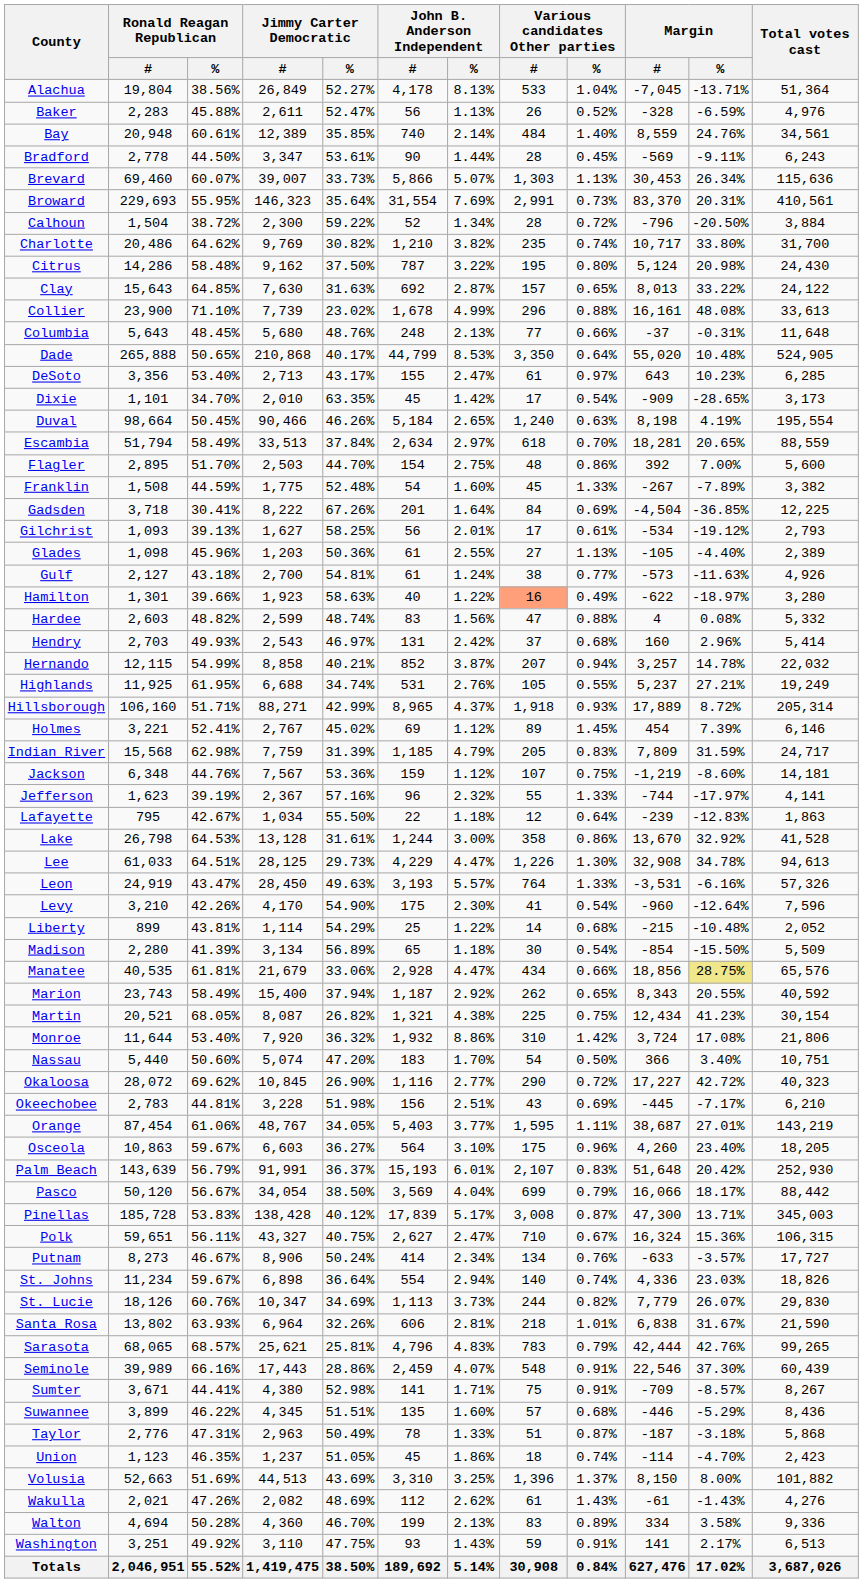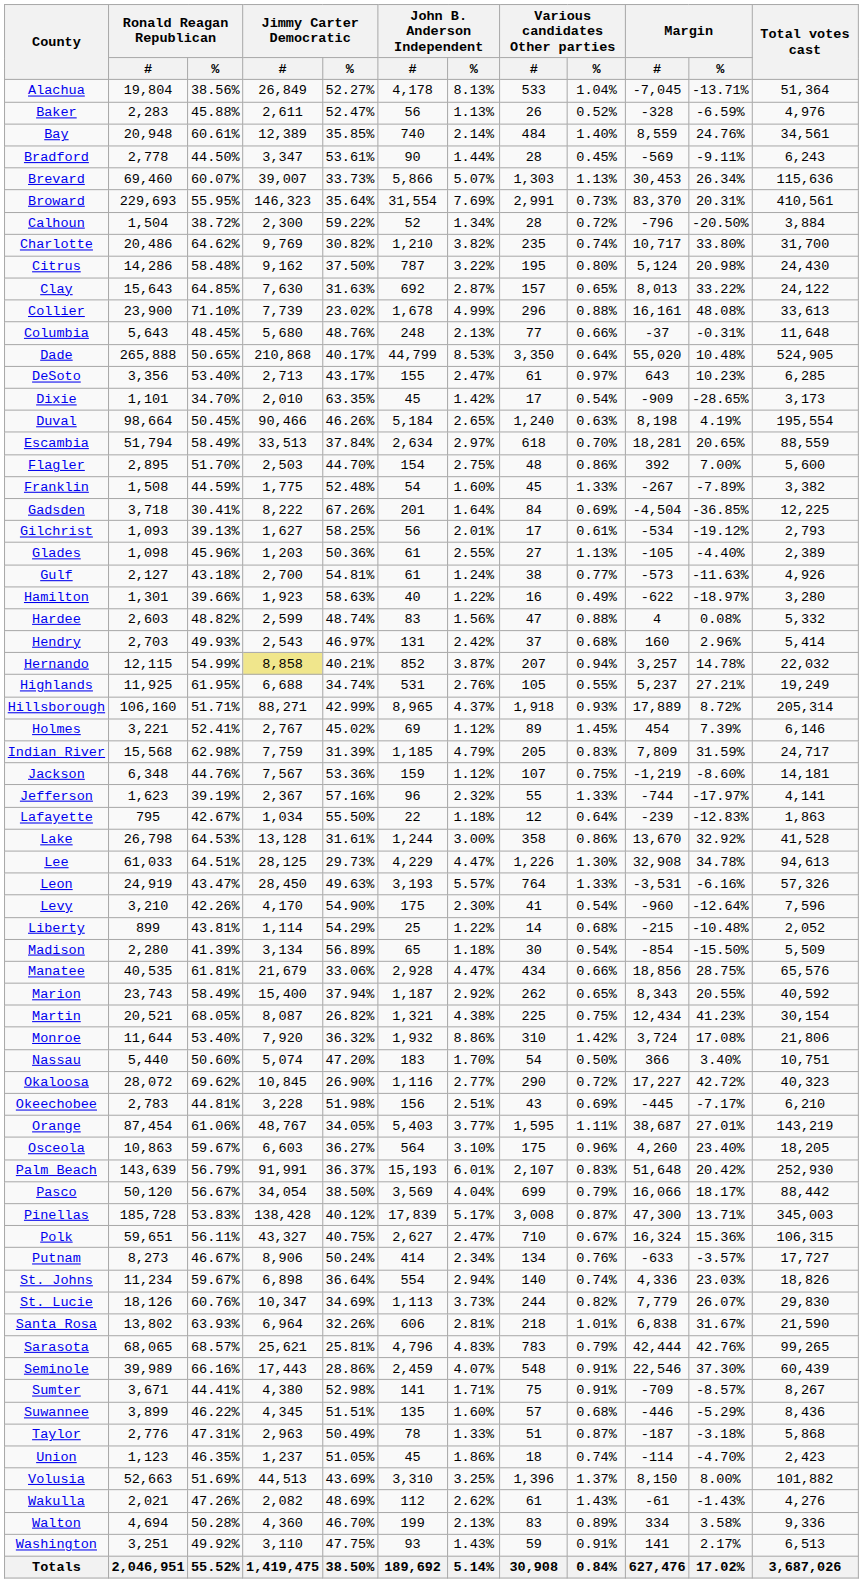(534, 598) lightsalmon background -> (534, 598) no background
(283, 664) no background -> (283, 664) khaki background
(720, 972) khaki background -> (720, 972) no background
